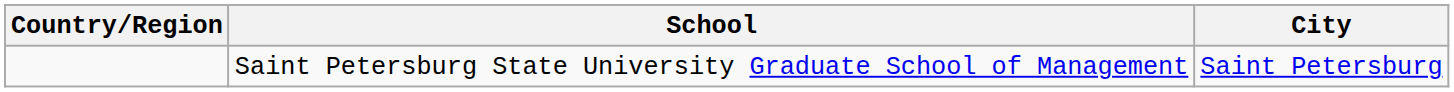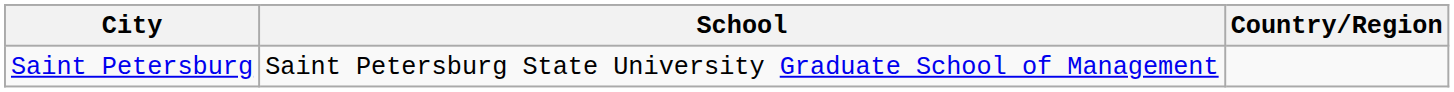columns swapped: (117, 26) <-> (1321, 26)
